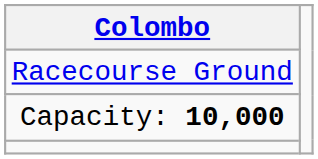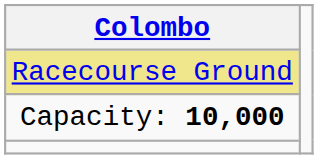(152, 72) no background -> (152, 72) khaki background
